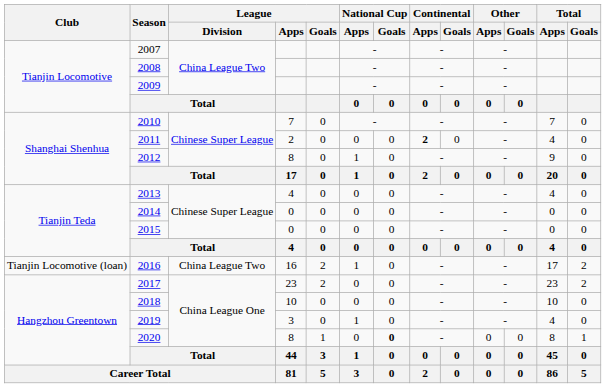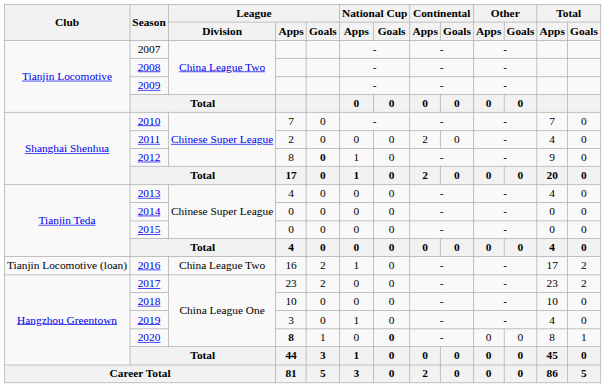(425, 139) bold -> (425, 139) normal
(323, 157) normal -> (323, 157) bold
(291, 337) normal -> (291, 337) bold
